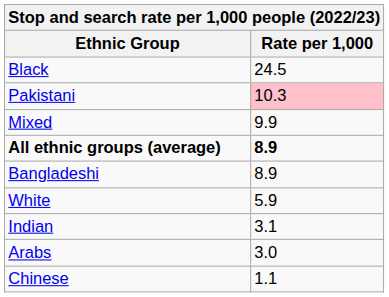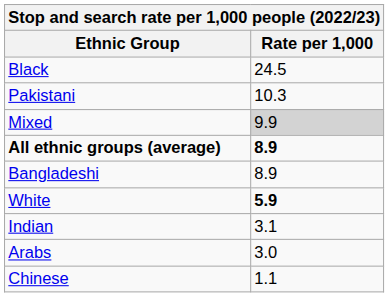(270, 95) pink background -> (270, 95) no background
(266, 122) no background -> (266, 122) lightgrey background
(266, 200) normal -> (266, 200) bold
